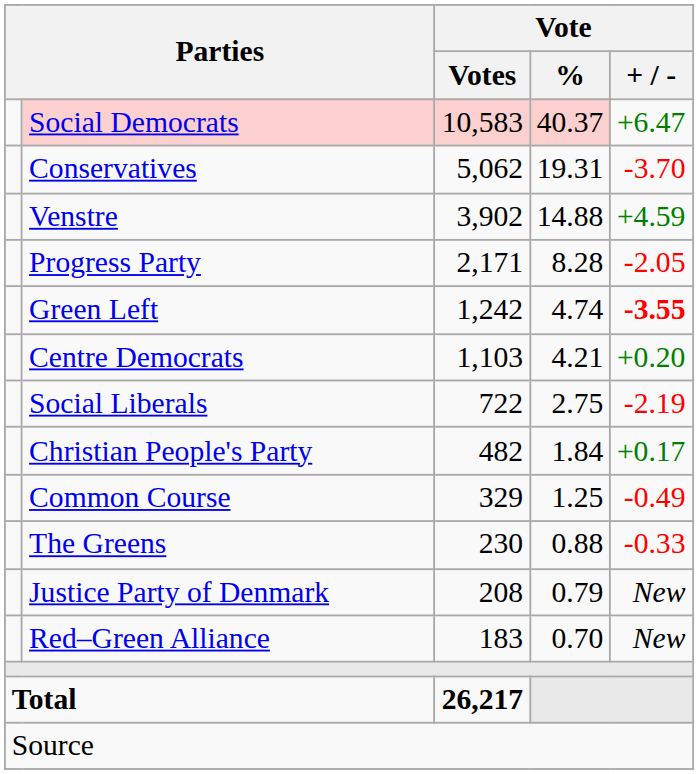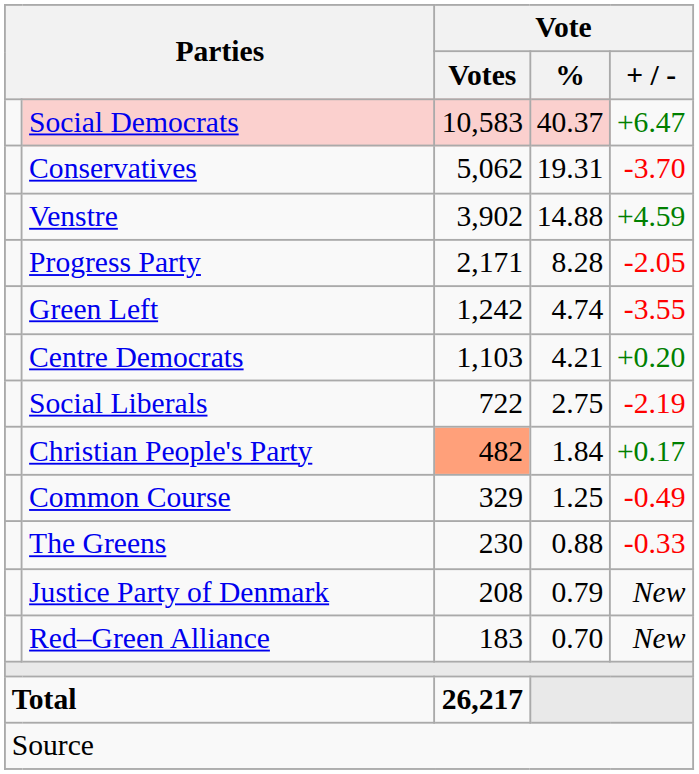(655, 309) bold -> (655, 309) normal
(501, 450) no background -> (501, 450) lightsalmon background
